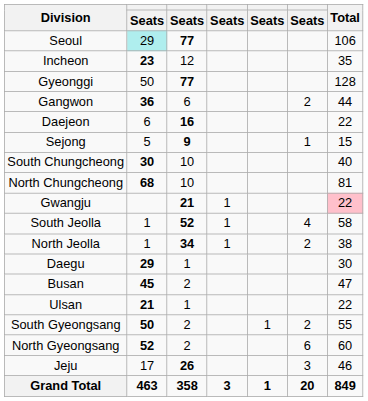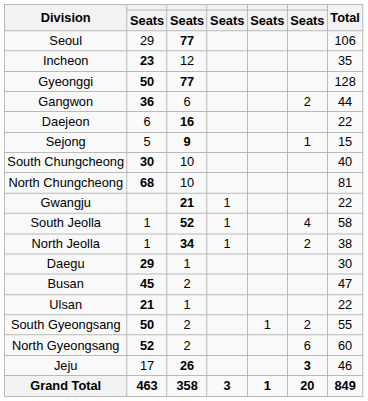(147, 40) paleturquoise background -> (147, 40) no background
(147, 81) normal -> (147, 81) bold
(345, 203) pink background -> (345, 203) no background
(307, 365) normal -> (307, 365) bold
